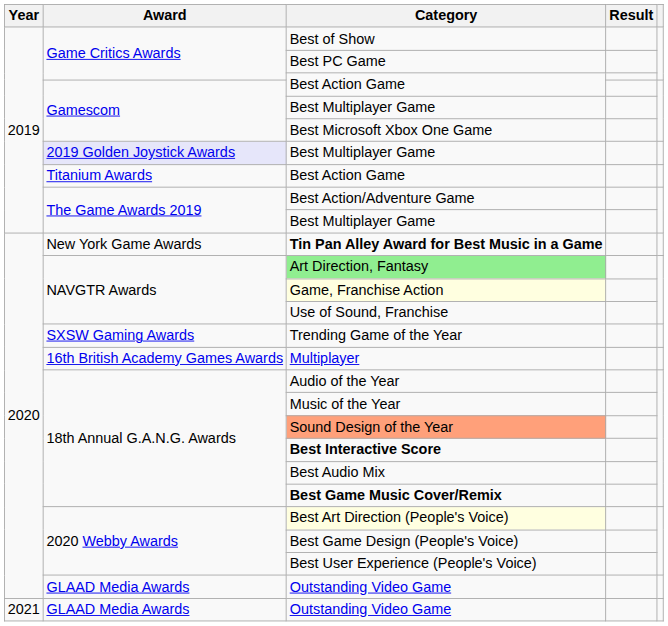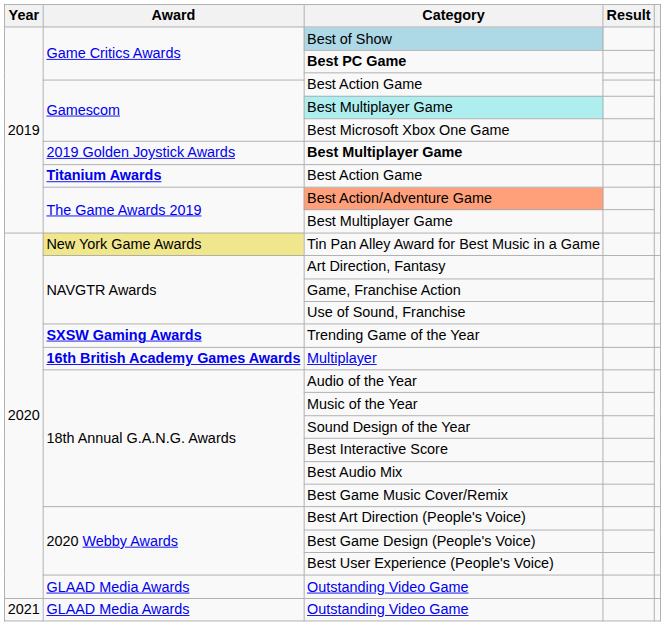(332, 38) no background -> (349, 38) lightblue background
(338, 61) normal -> (357, 61) bold
(363, 107) no background -> (380, 107) paleturquoise background
(141, 152) lavender background -> (141, 152) no background
(363, 152) normal -> (385, 152) bold
(99, 175) normal -> (104, 175) bold
(382, 198) no background -> (400, 198) lightsalmon background
(124, 244) no background -> (124, 244) khaki background
(446, 244) bold -> (454, 244) normal
(359, 267) lightgreen background -> (376, 267) no background
(367, 289) lightyellow background -> (384, 289) no background
(120, 335) normal -> (124, 335) bold
(165, 358) normal -> (173, 358) bold
(371, 426) lightsalmon background -> (389, 426) no background
(365, 449) bold -> (377, 449) normal
(396, 495) bold -> (407, 495) normal
(399, 518) lightyellow background -> (416, 518) no background
